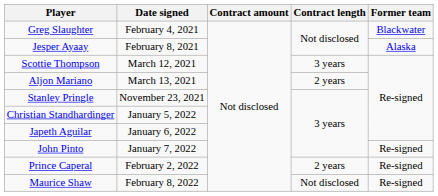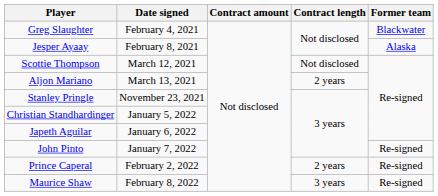(330, 64) 3 years -> (330, 64) Not disclosed
(330, 183) Not disclosed -> (330, 183) 3 years
